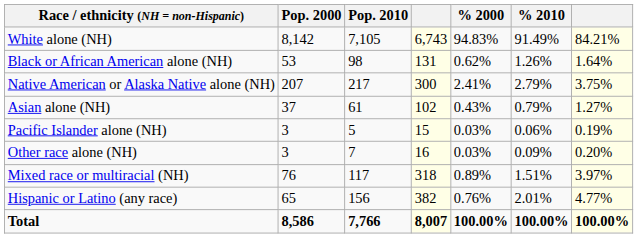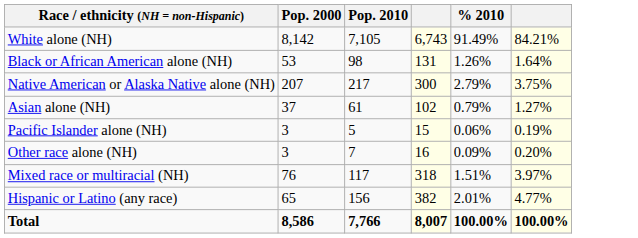- column: (481, 15)
